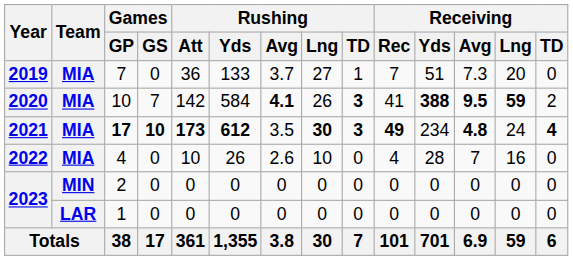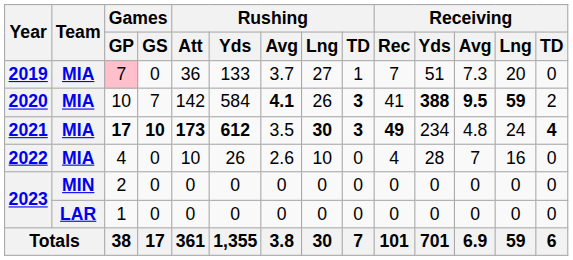(121, 74) no background -> (121, 74) pink background
(475, 130) bold -> (475, 130) normal
